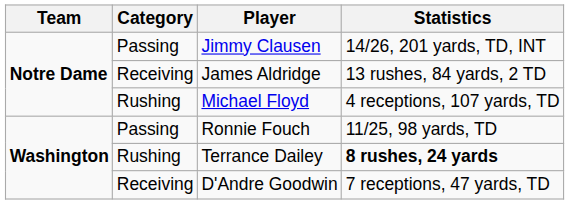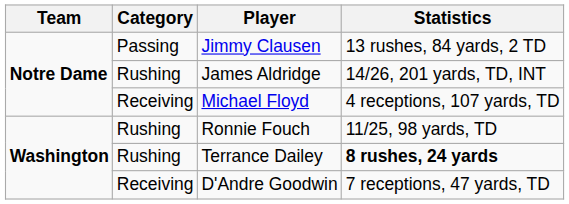(446, 46) 14/26, 201 yards, TD, INT -> (446, 46) 13 rushes, 84 yards, 2 TD
(155, 74) Receiving -> (149, 74) Rushing
(446, 74) 13 rushes, 84 yards, 2 TD -> (446, 74) 14/26, 201 yards, TD, INT
(149, 101) Rushing -> (155, 101) Receiving
(148, 129) Passing -> (149, 129) Rushing
